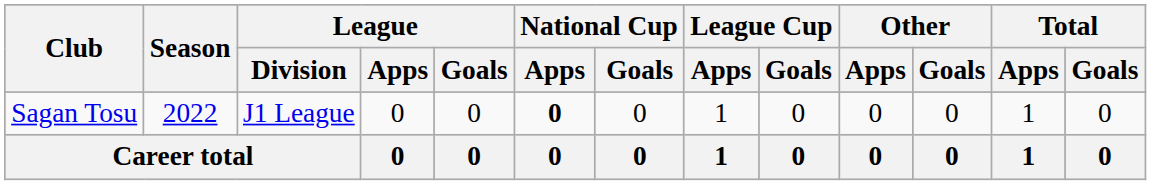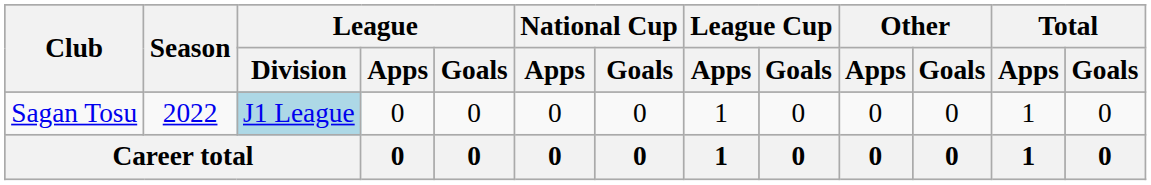(299, 112) no background -> (299, 112) lightblue background
(555, 112) bold -> (555, 112) normal
